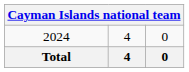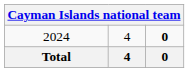(165, 36) normal -> (165, 36) bold
